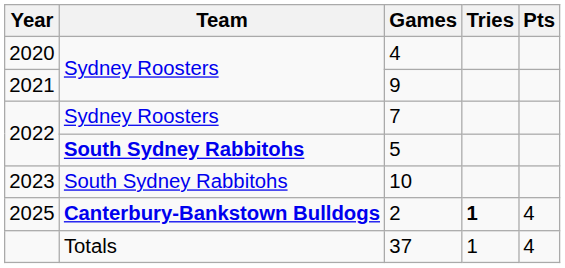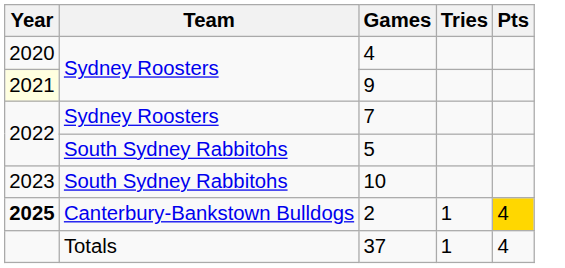(32, 85) no background -> (32, 85) lightyellow background
(184, 149) bold -> (176, 149) normal
(32, 213) normal -> (32, 213) bold
(222, 213) bold -> (209, 213) normal
(472, 213) bold -> (446, 213) normal
(529, 213) no background -> (503, 213) gold background
